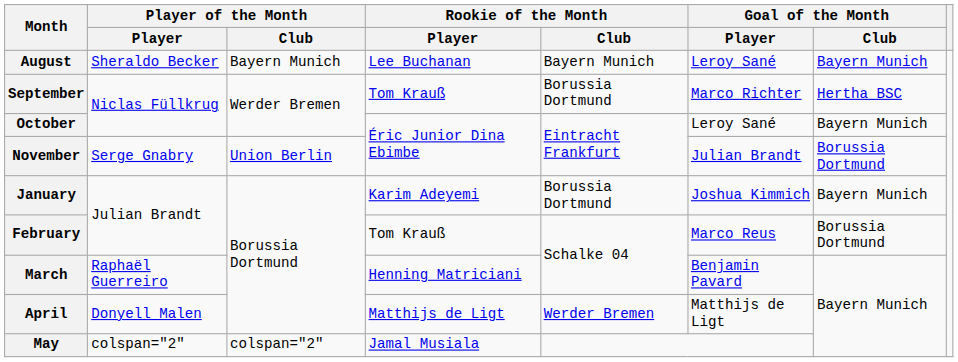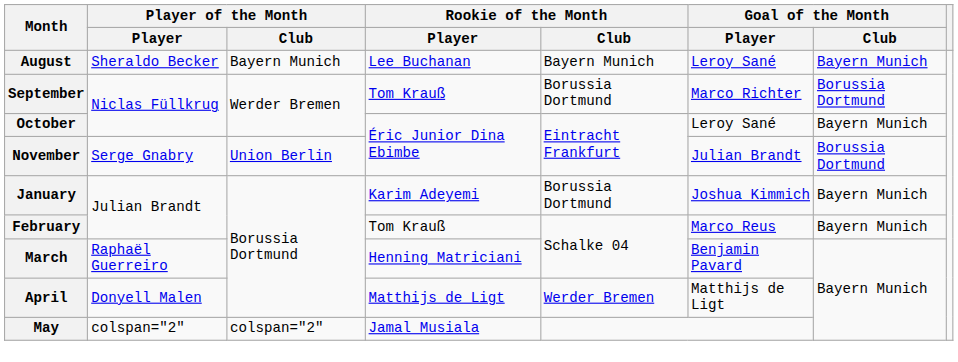(860, 94) Hertha BSC -> (851, 94) Borussia Dortmund
(851, 235) Borussia Dortmund -> (872, 227) Bayern Munich
